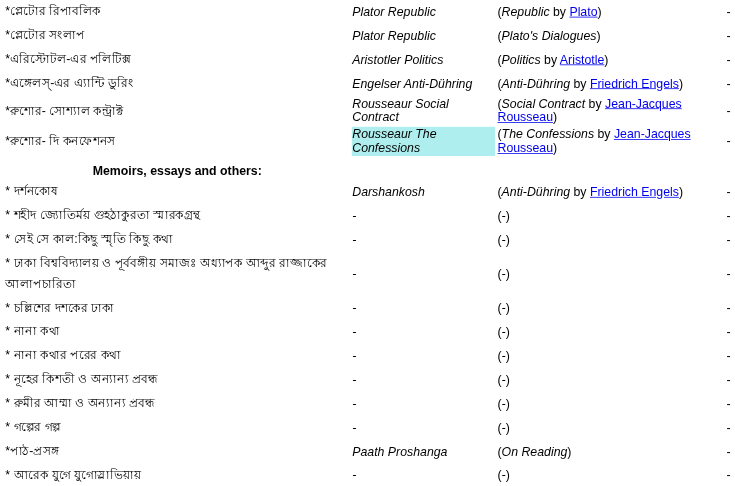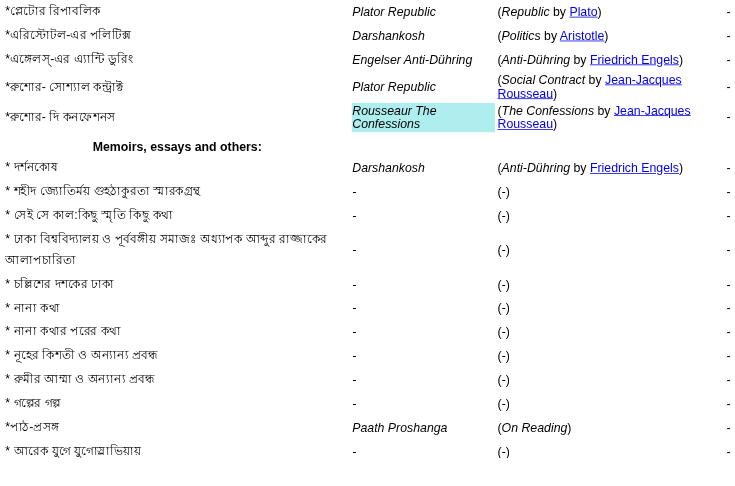- row: (45, 35)
(398, 59) Aristotler Politics -> (389, 35) Darshankosh
(401, 110) Rousseaur Social Contract -> (394, 86) Plator Republic
